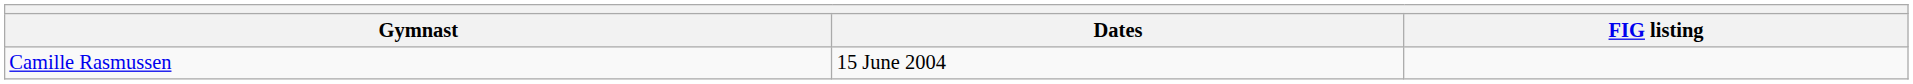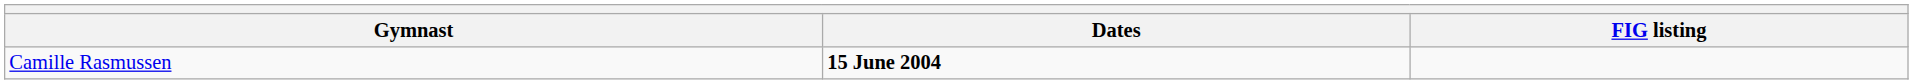(891, 62) normal -> (884, 62) bold
